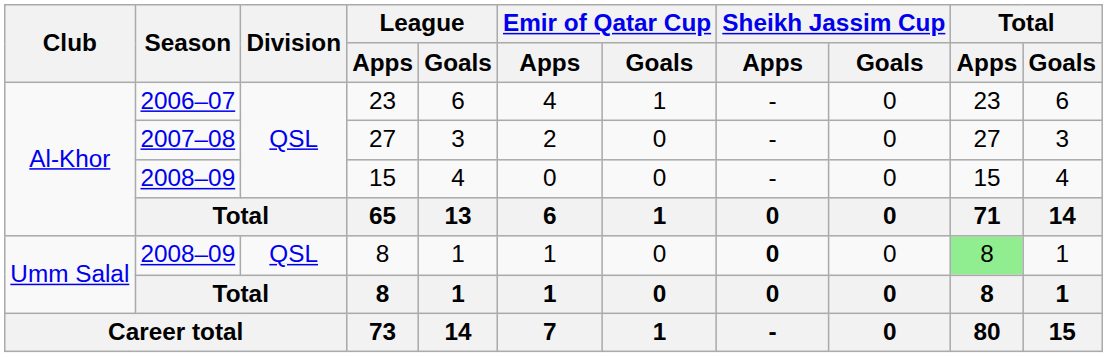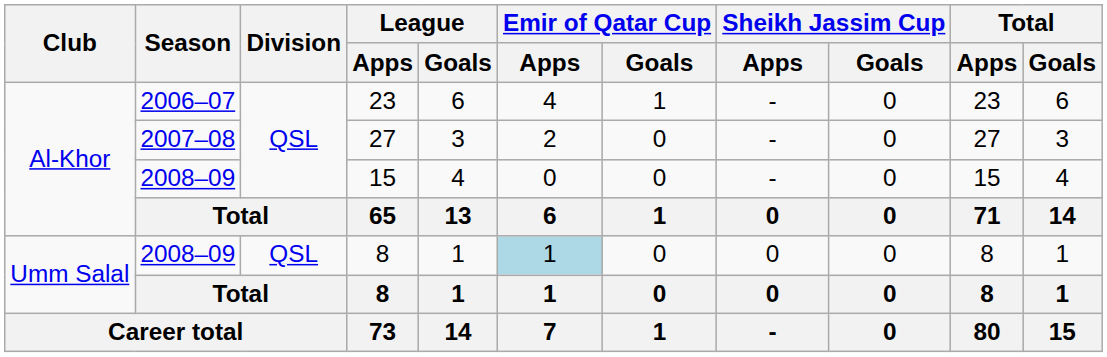(550, 255) no background -> (550, 255) lightblue background
(773, 255) bold -> (773, 255) normal
(987, 255) lightgreen background -> (987, 255) no background
